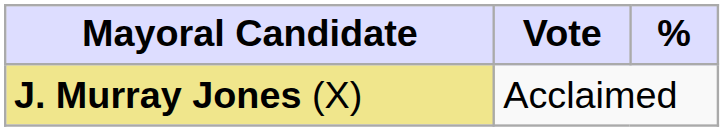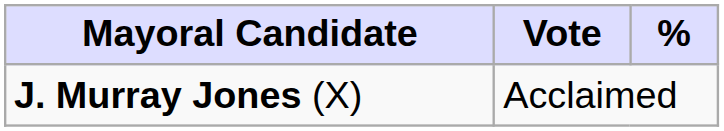(188, 94) khaki background -> (188, 94) no background
